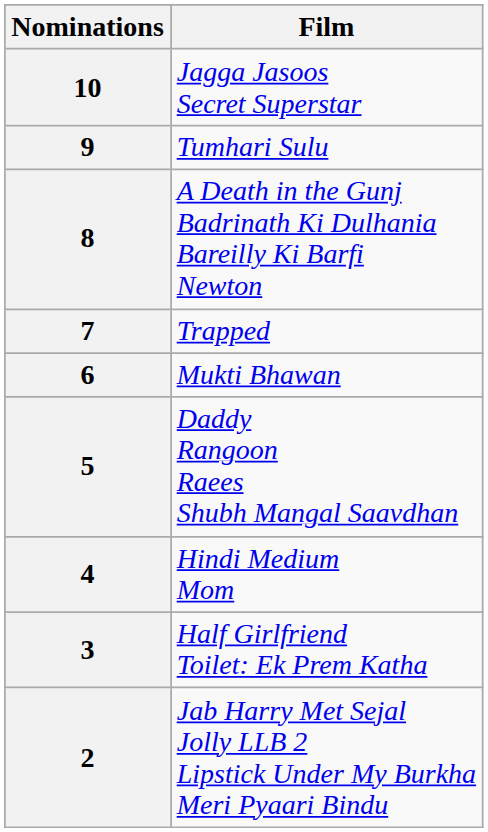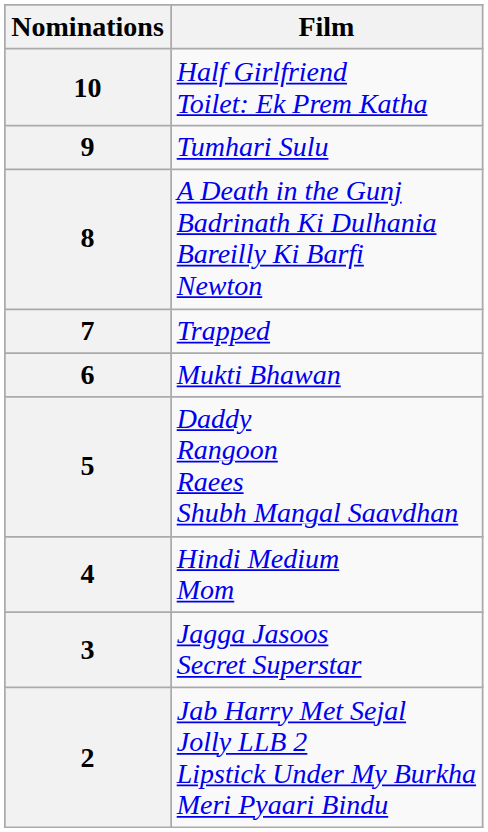(269, 86) Jagga Jasoos Secret Superstar -> (302, 86) Half Girlfriend Toilet: Ek Prem Katha
(302, 649) Half Girlfriend Toilet: Ek Prem Katha -> (269, 649) Jagga Jasoos Secret Superstar
